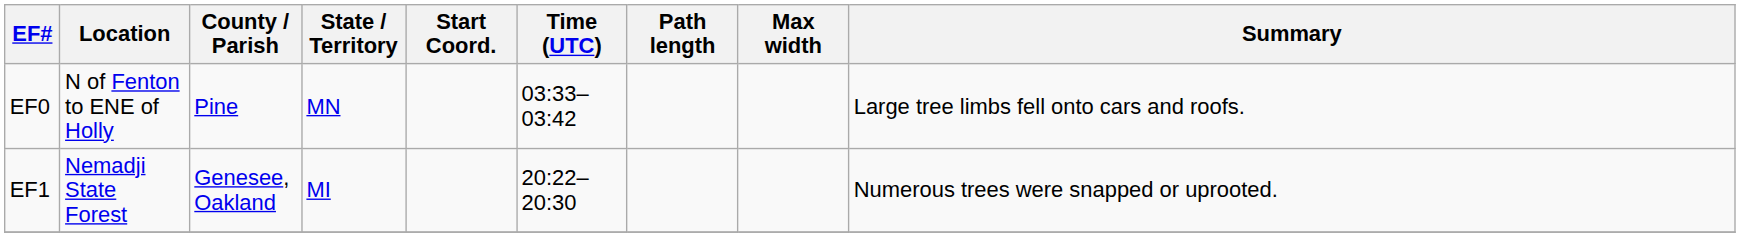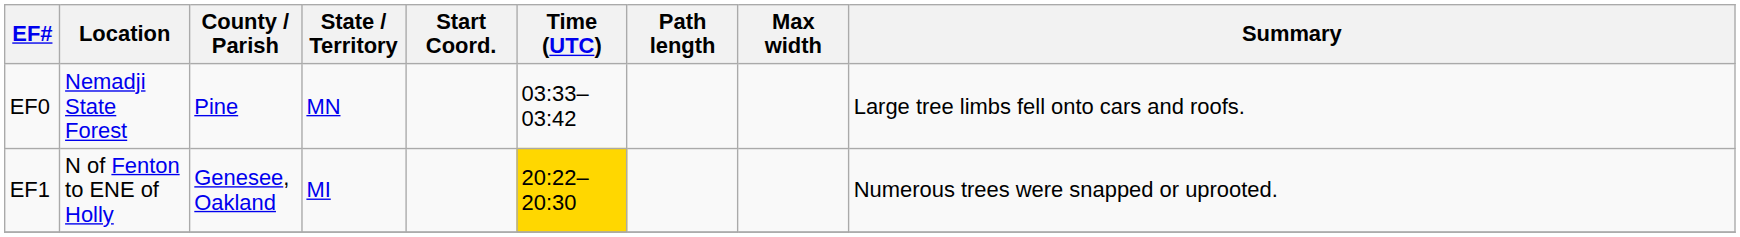(122, 105) N of Fenton to ENE of Holly -> (105, 105) Nemadji State Forest
(105, 190) Nemadji State Forest -> (122, 190) N of Fenton to ENE of Holly
(555, 190) no background -> (555, 190) gold background
